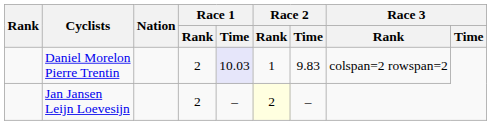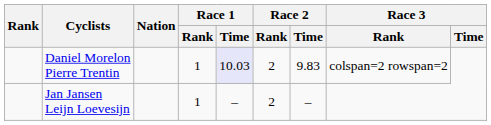(197, 65) 2 -> (197, 65) 1
(271, 65) 1 -> (271, 65) 2
(197, 101) 2 -> (197, 101) 1
(271, 101) lightyellow background -> (271, 101) no background
